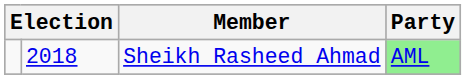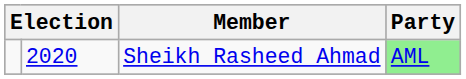(52, 57) 2018 -> (52, 57) 2020
